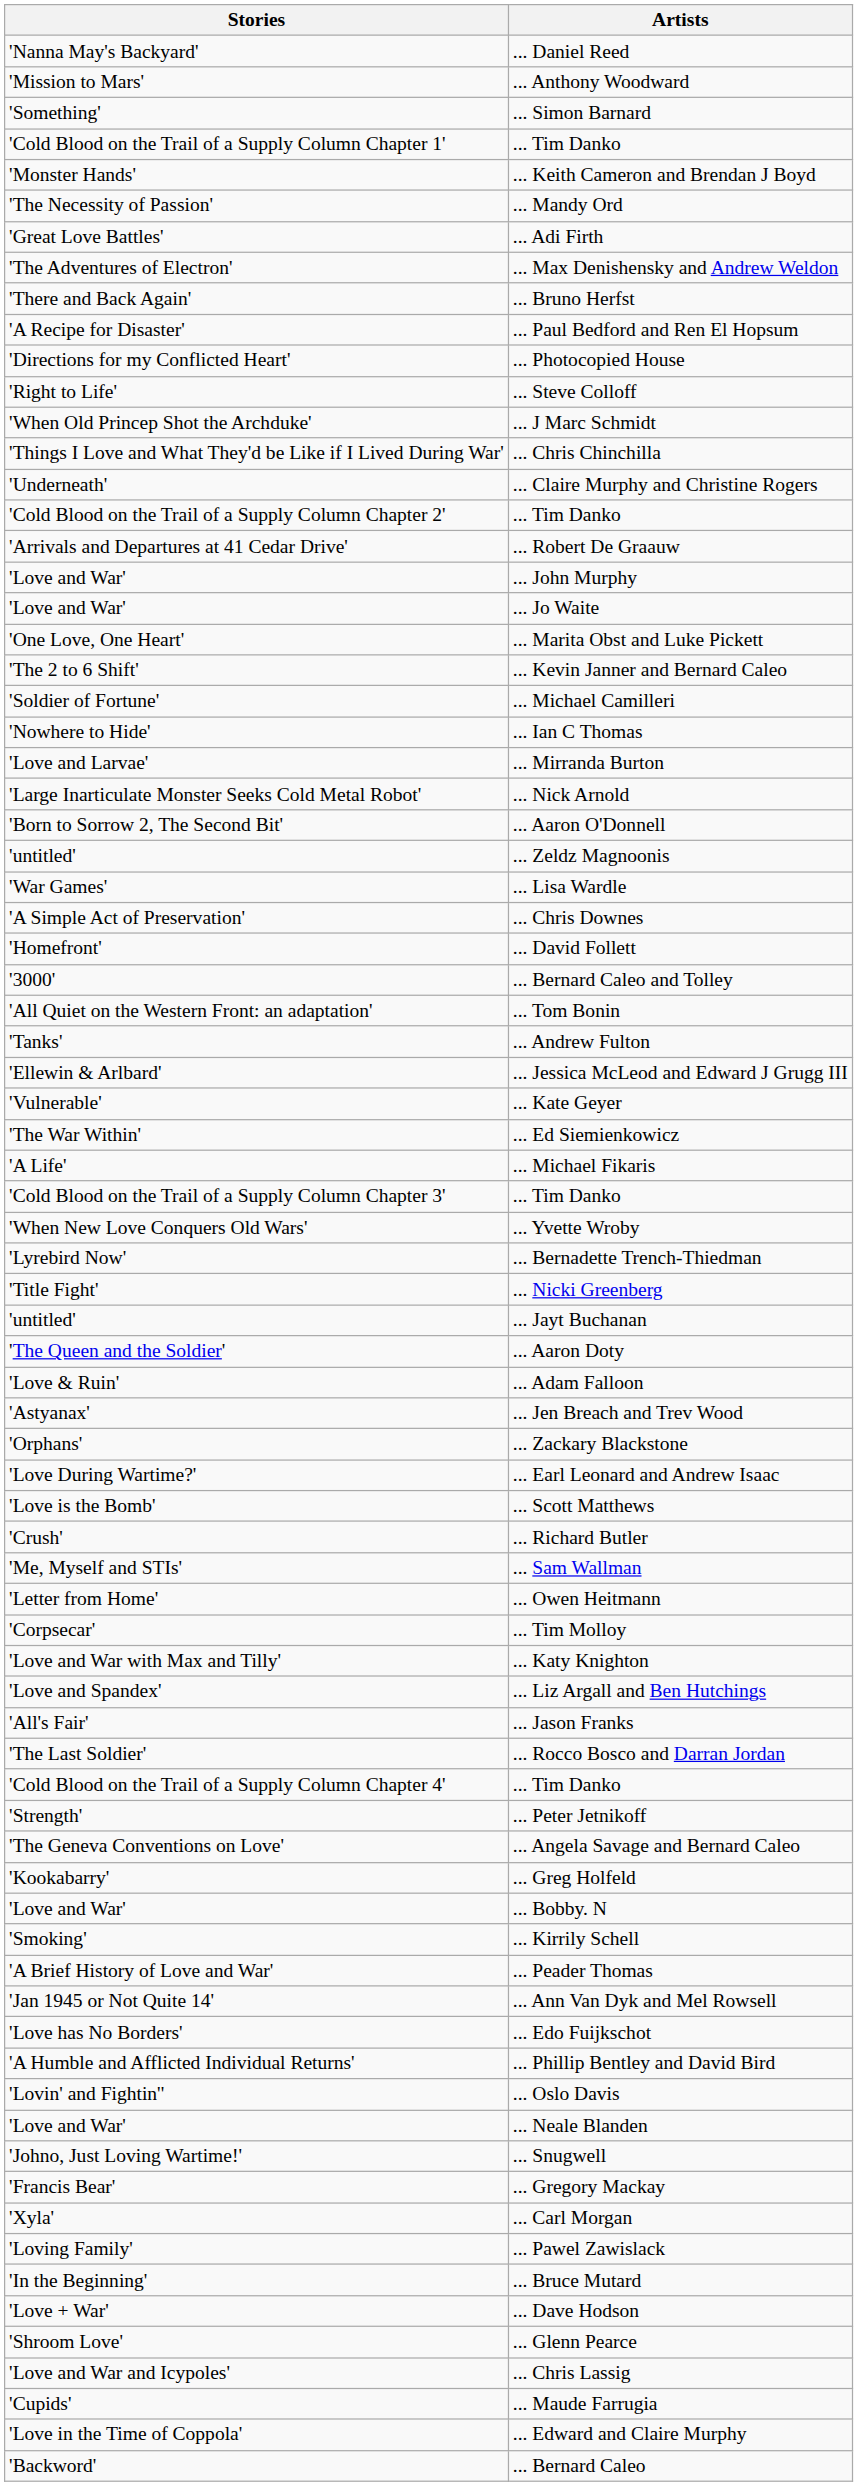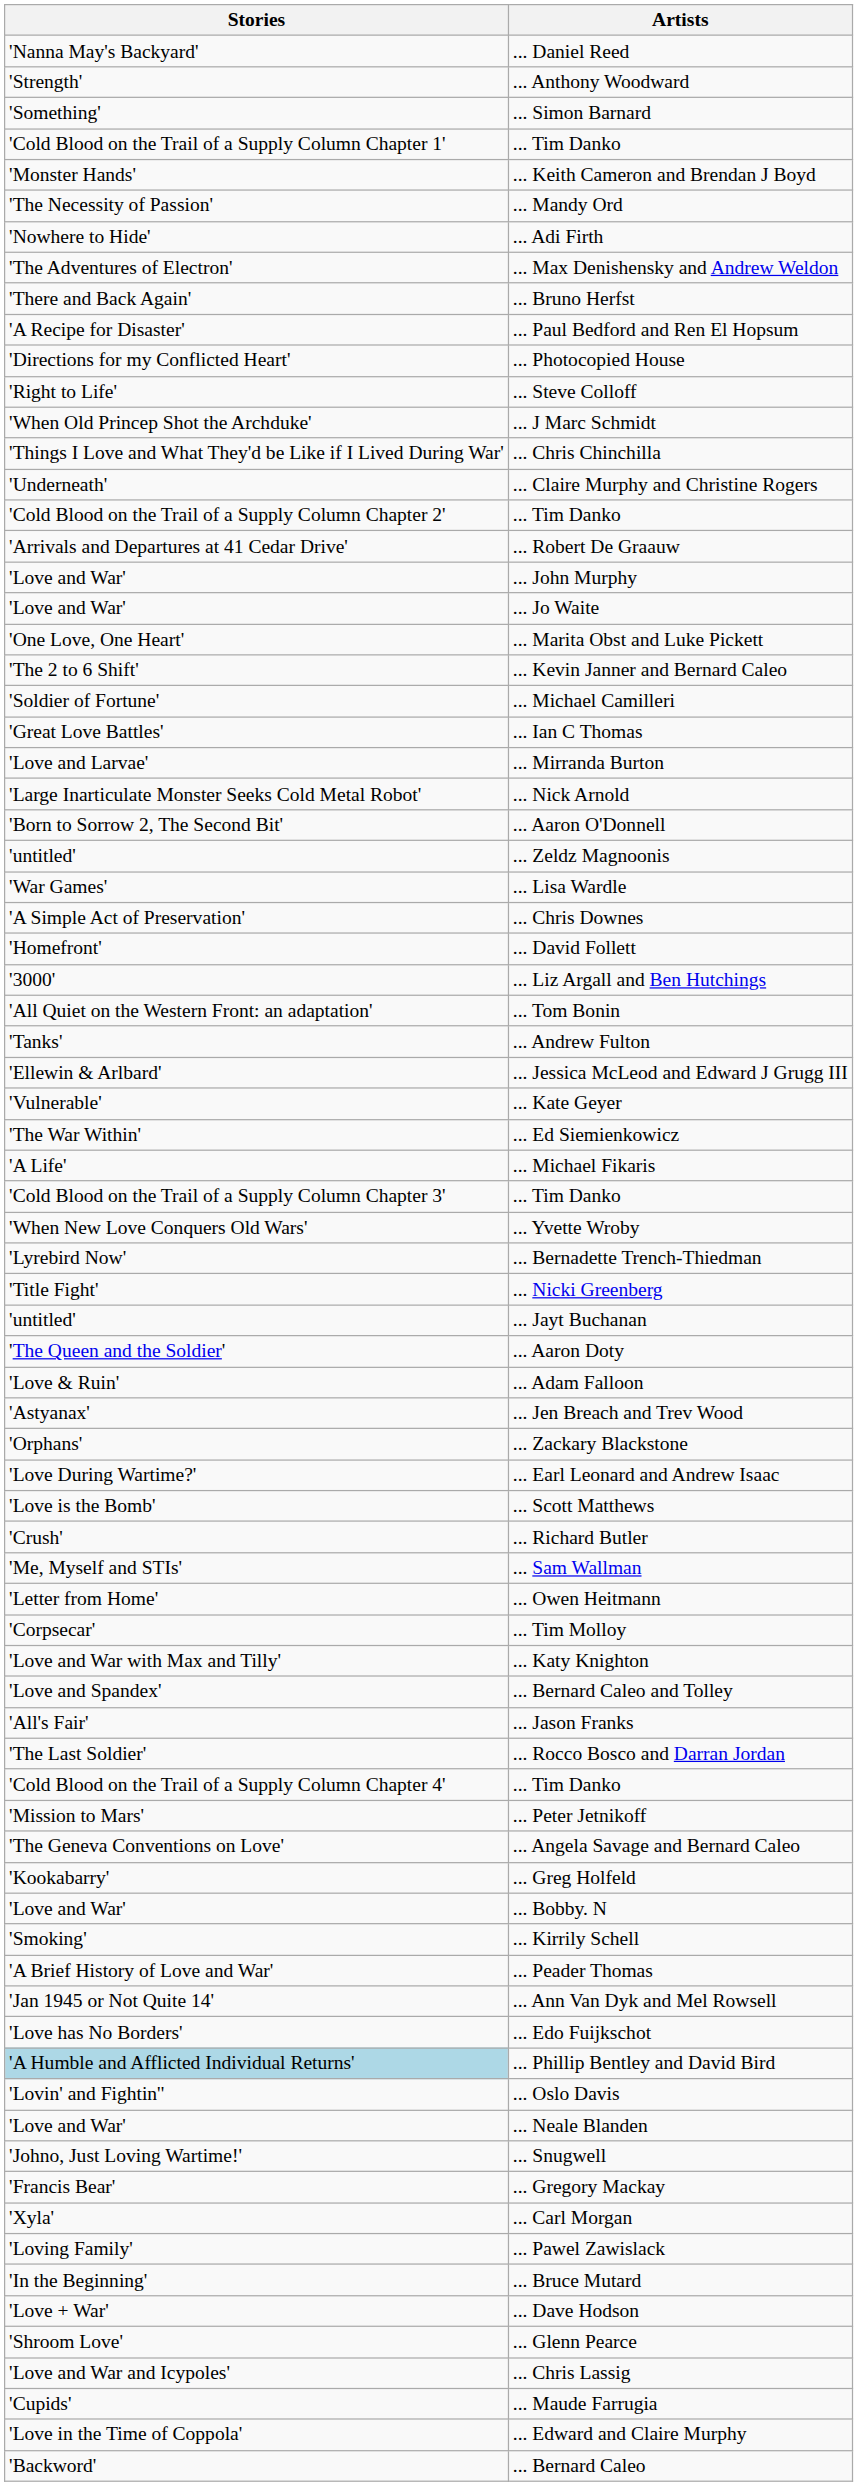(77, 81) 'Mission to Mars' -> (46, 81) 'Strength'
(86, 236) 'Great Love Battles' -> (80, 236) 'Nowhere to Hide'
(80, 732) 'Nowhere to Hide' -> (86, 732) 'Great Love Battles'
(623, 979) ... Bernard Caleo and Tolley -> (639, 979) ... Liz Argall and Ben Hutchings
(639, 1691) ... Liz Argall and Ben Hutchings -> (623, 1691) ... Bernard Caleo and Tolley
(46, 1815) 'Strength' -> (77, 1815) 'Mission to Mars'
(182, 2063) no background -> (182, 2063) lightblue background
